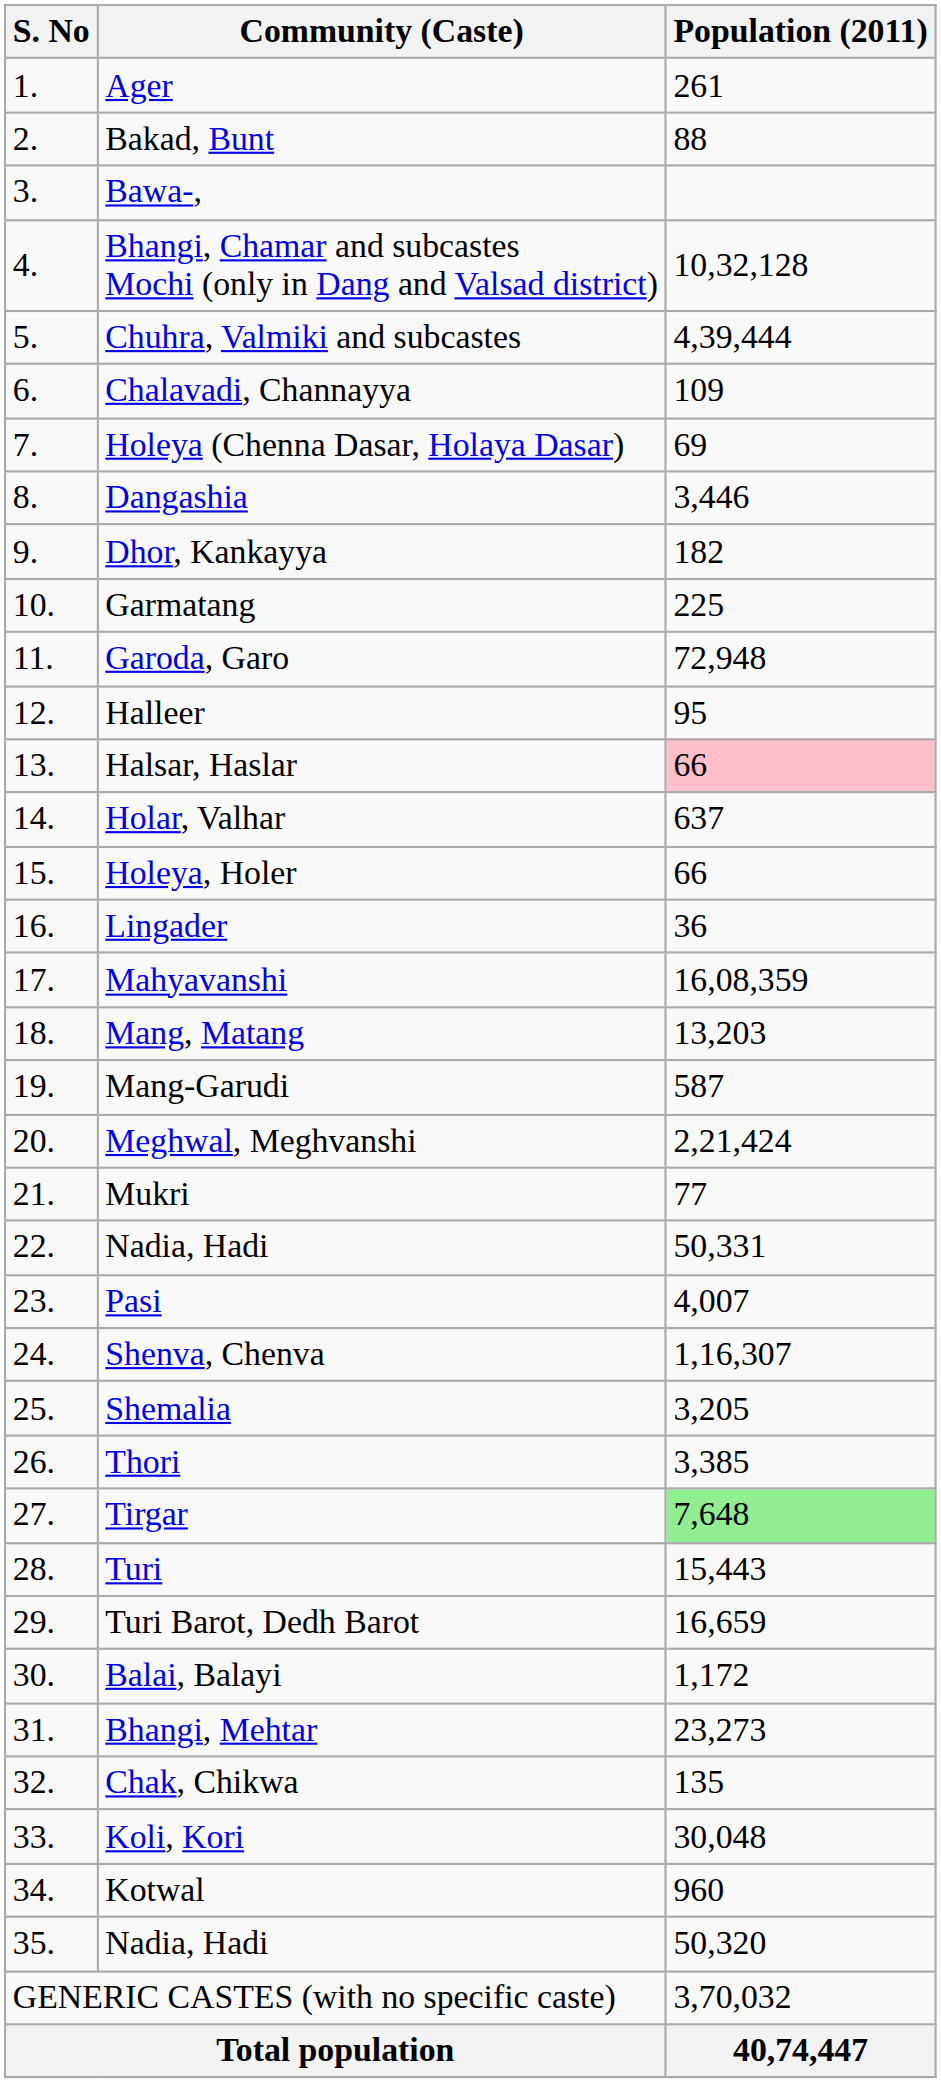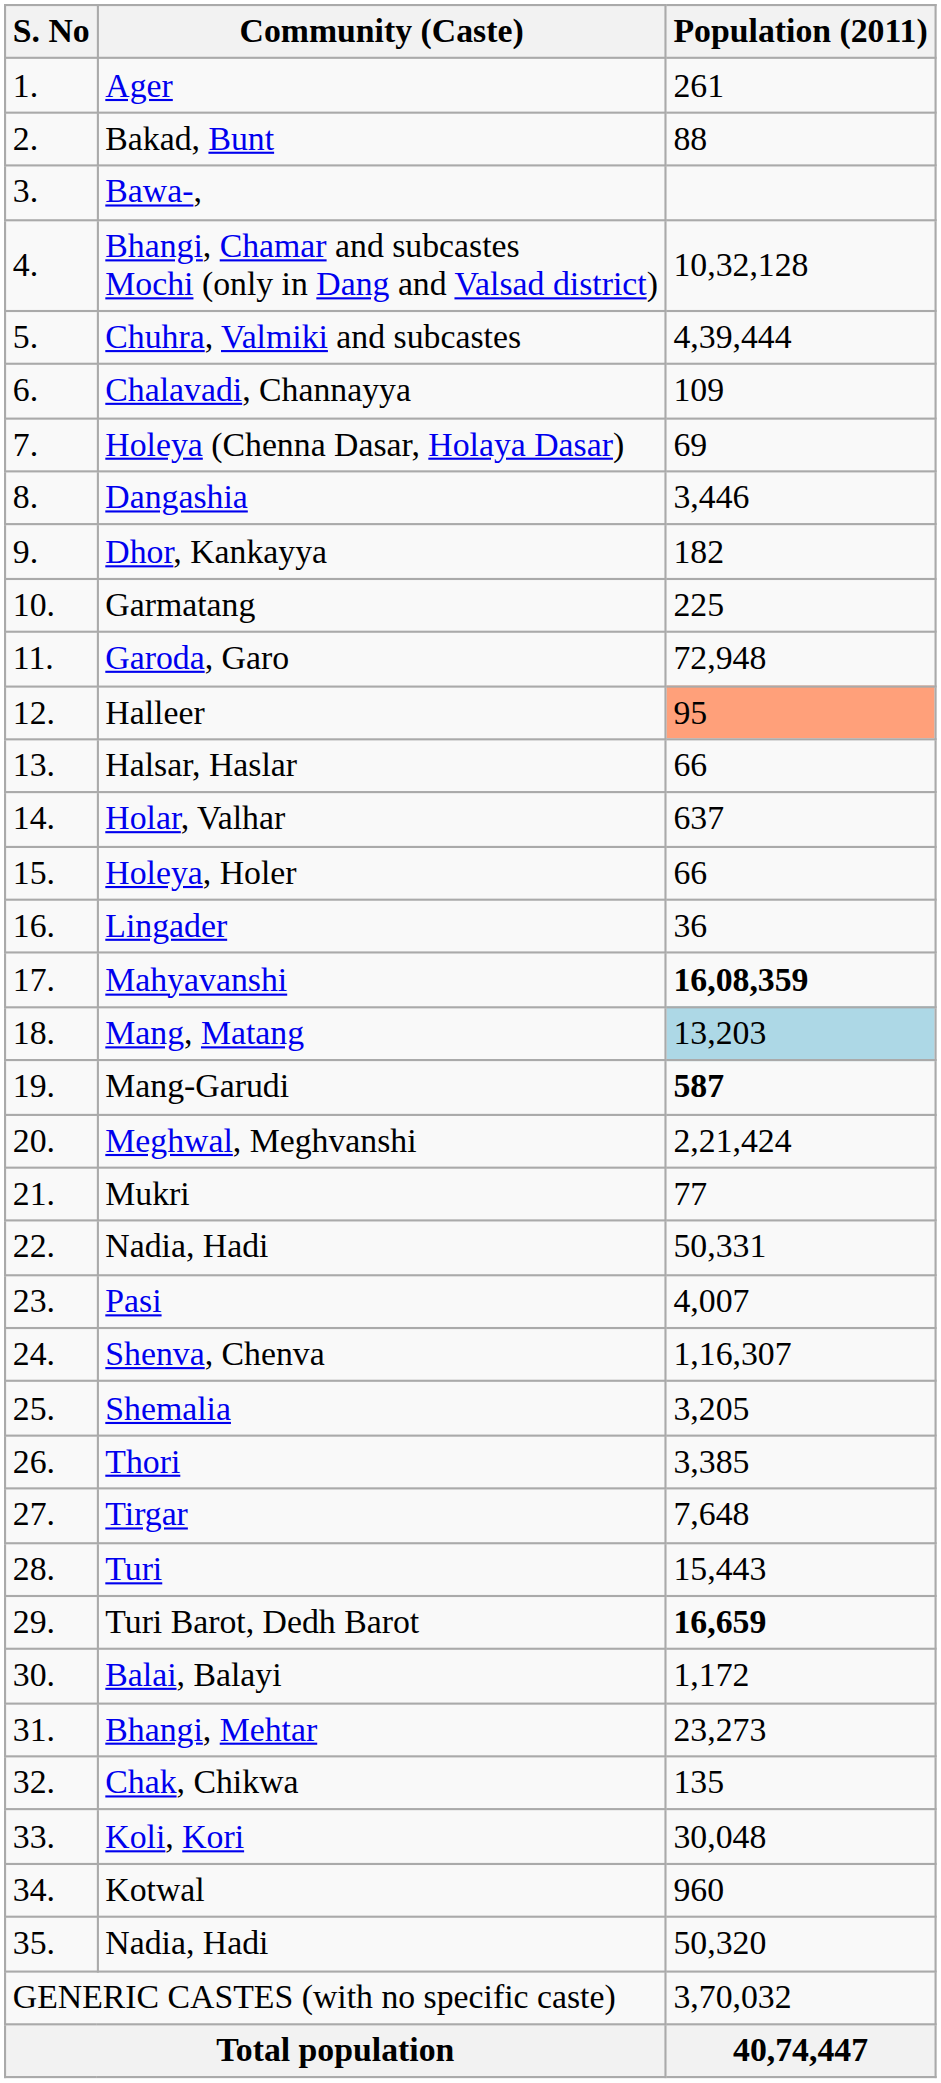(690, 711) no background -> (690, 711) lightsalmon background
(690, 765) pink background -> (690, 765) no background
(741, 979) normal -> (741, 979) bold
(720, 1032) no background -> (720, 1032) lightblue background
(699, 1086) normal -> (699, 1086) bold
(711, 1514) lightgreen background -> (711, 1514) no background
(720, 1621) normal -> (720, 1621) bold
